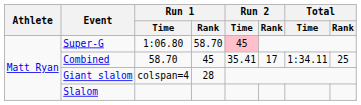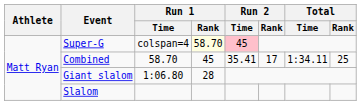(163, 43) 1:06.80 -> (163, 43) colspan=4
(208, 43) no background -> (208, 43) lightyellow background
(163, 76) colspan=4 -> (163, 76) 1:06.80
